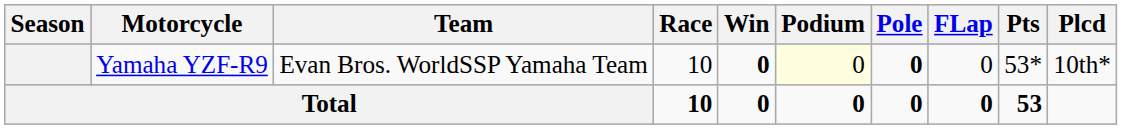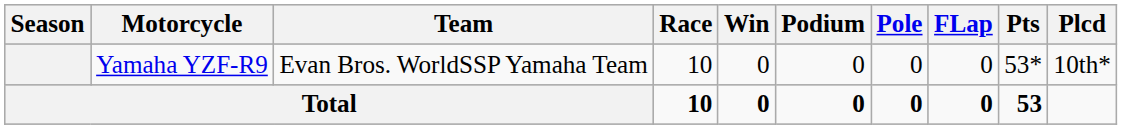(763, 64) bold -> (763, 64) normal
(859, 64) lightyellow background -> (859, 64) no background
(916, 64) bold -> (916, 64) normal
